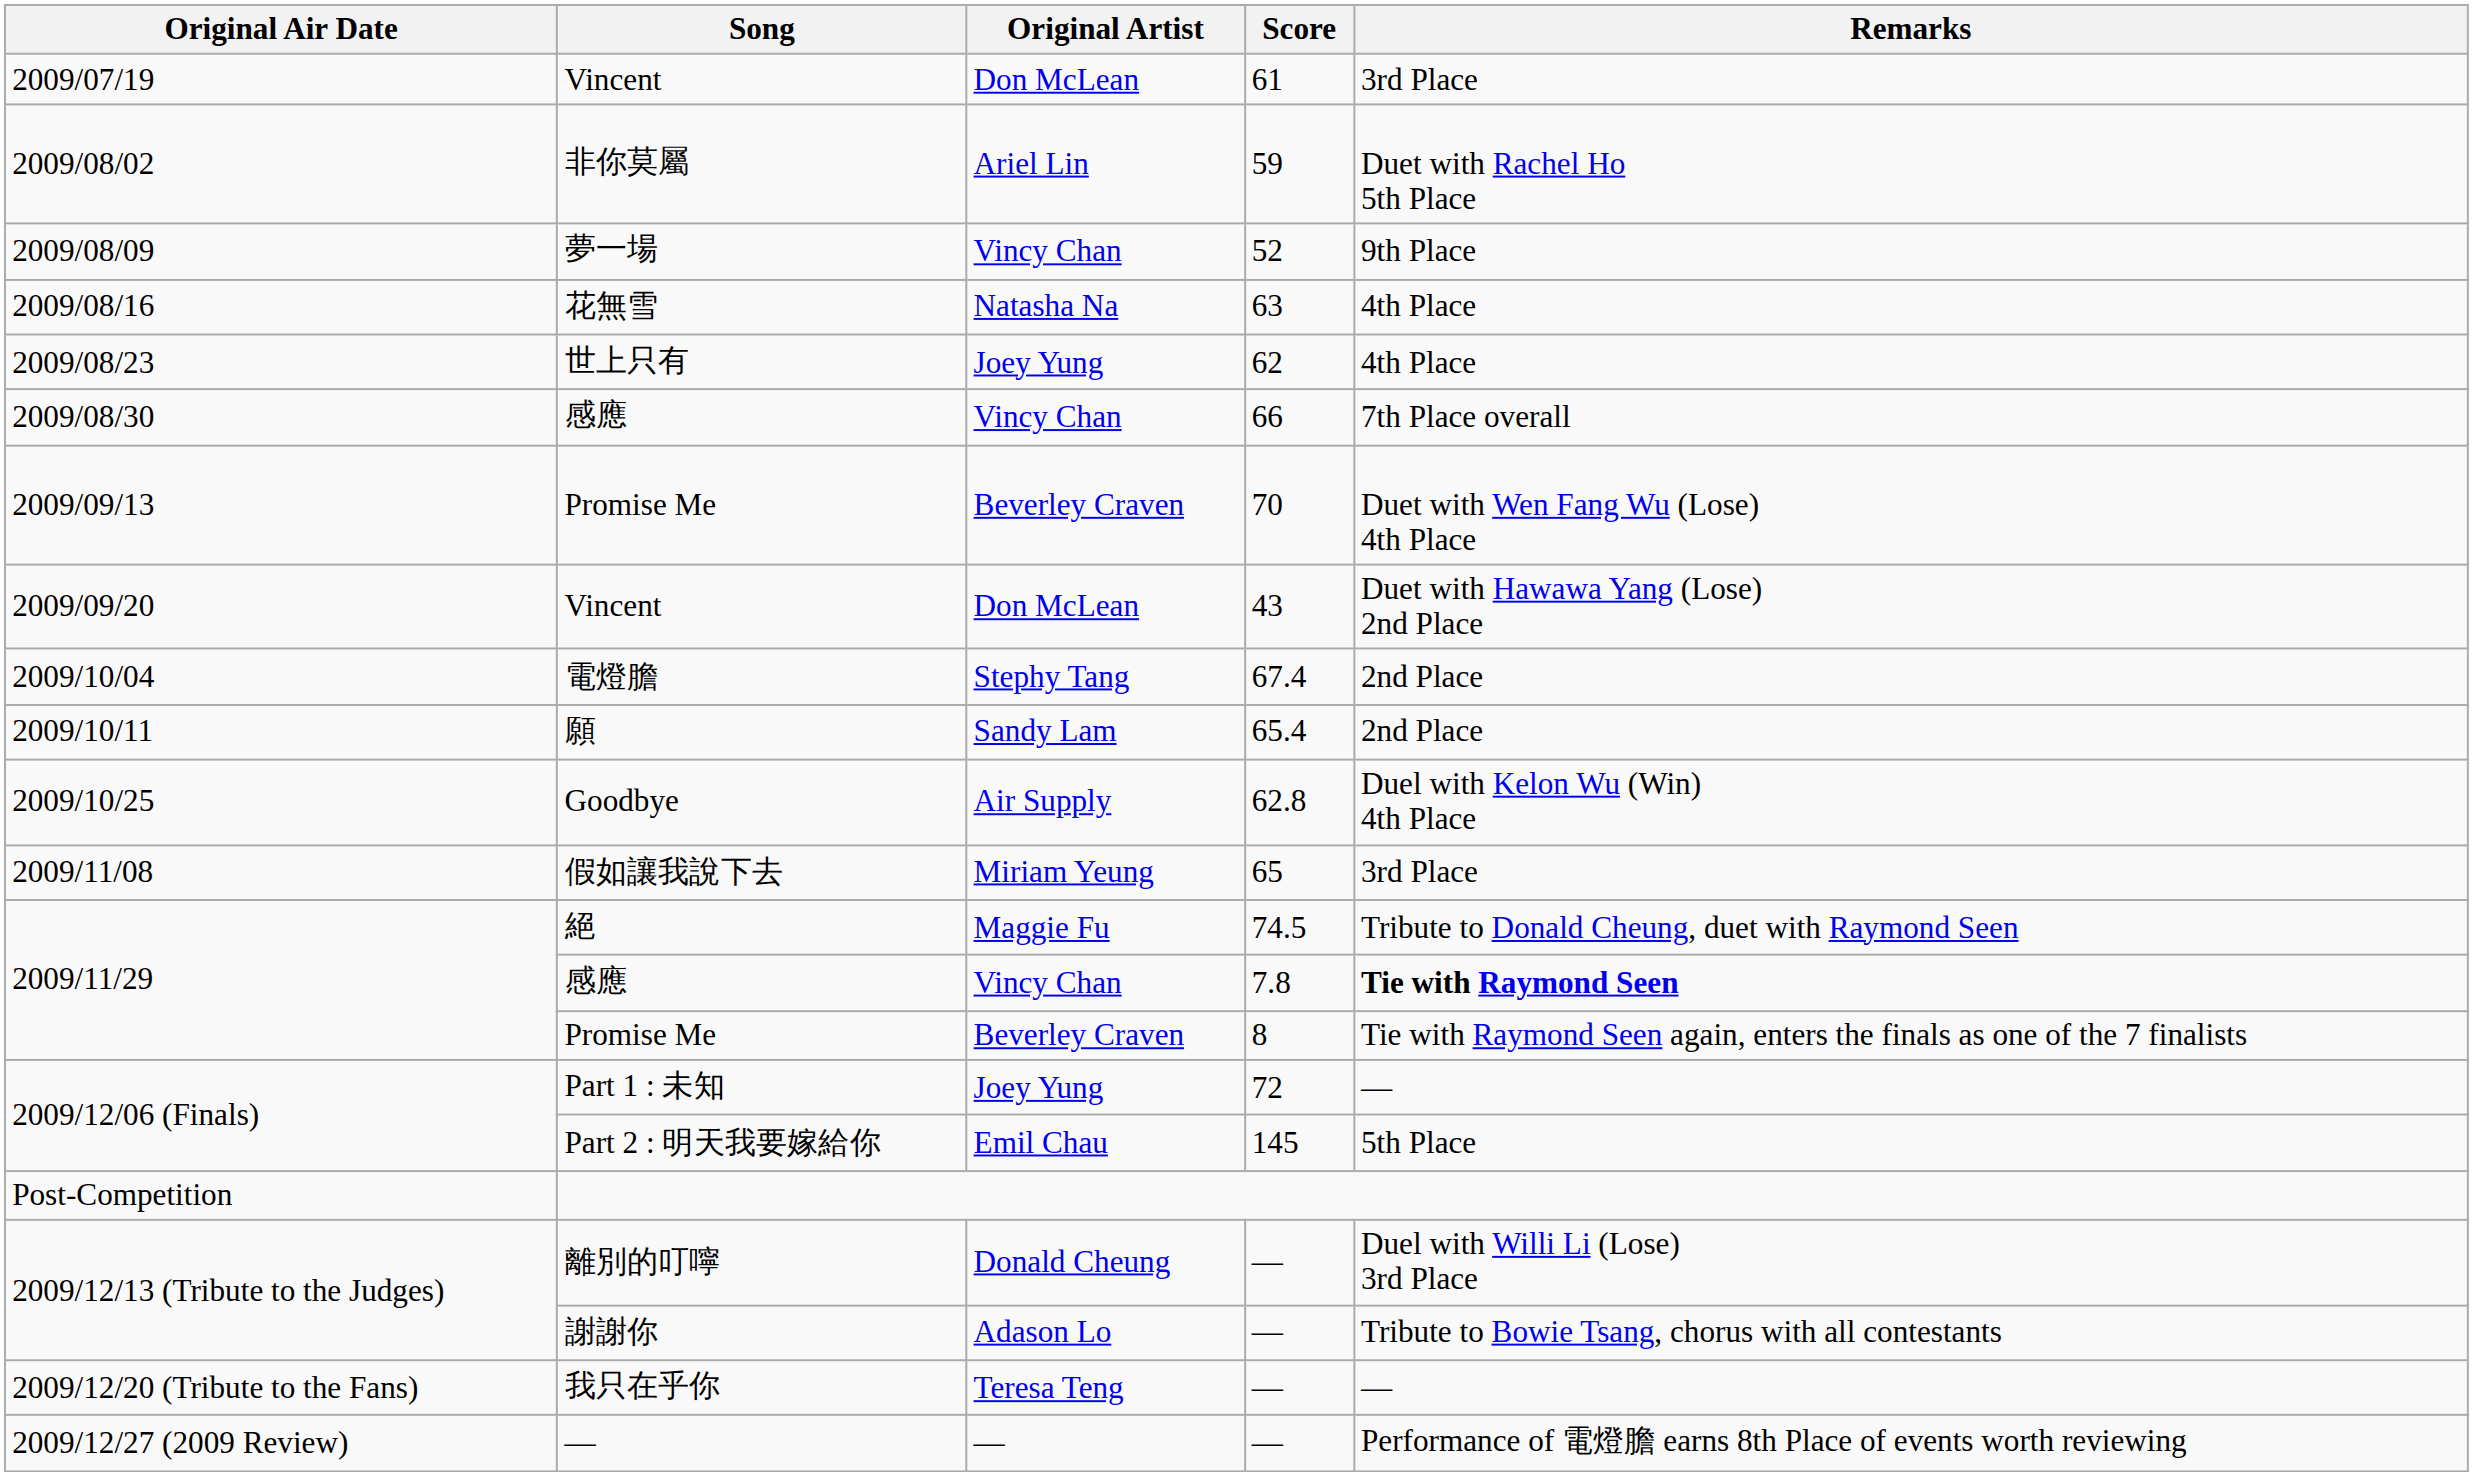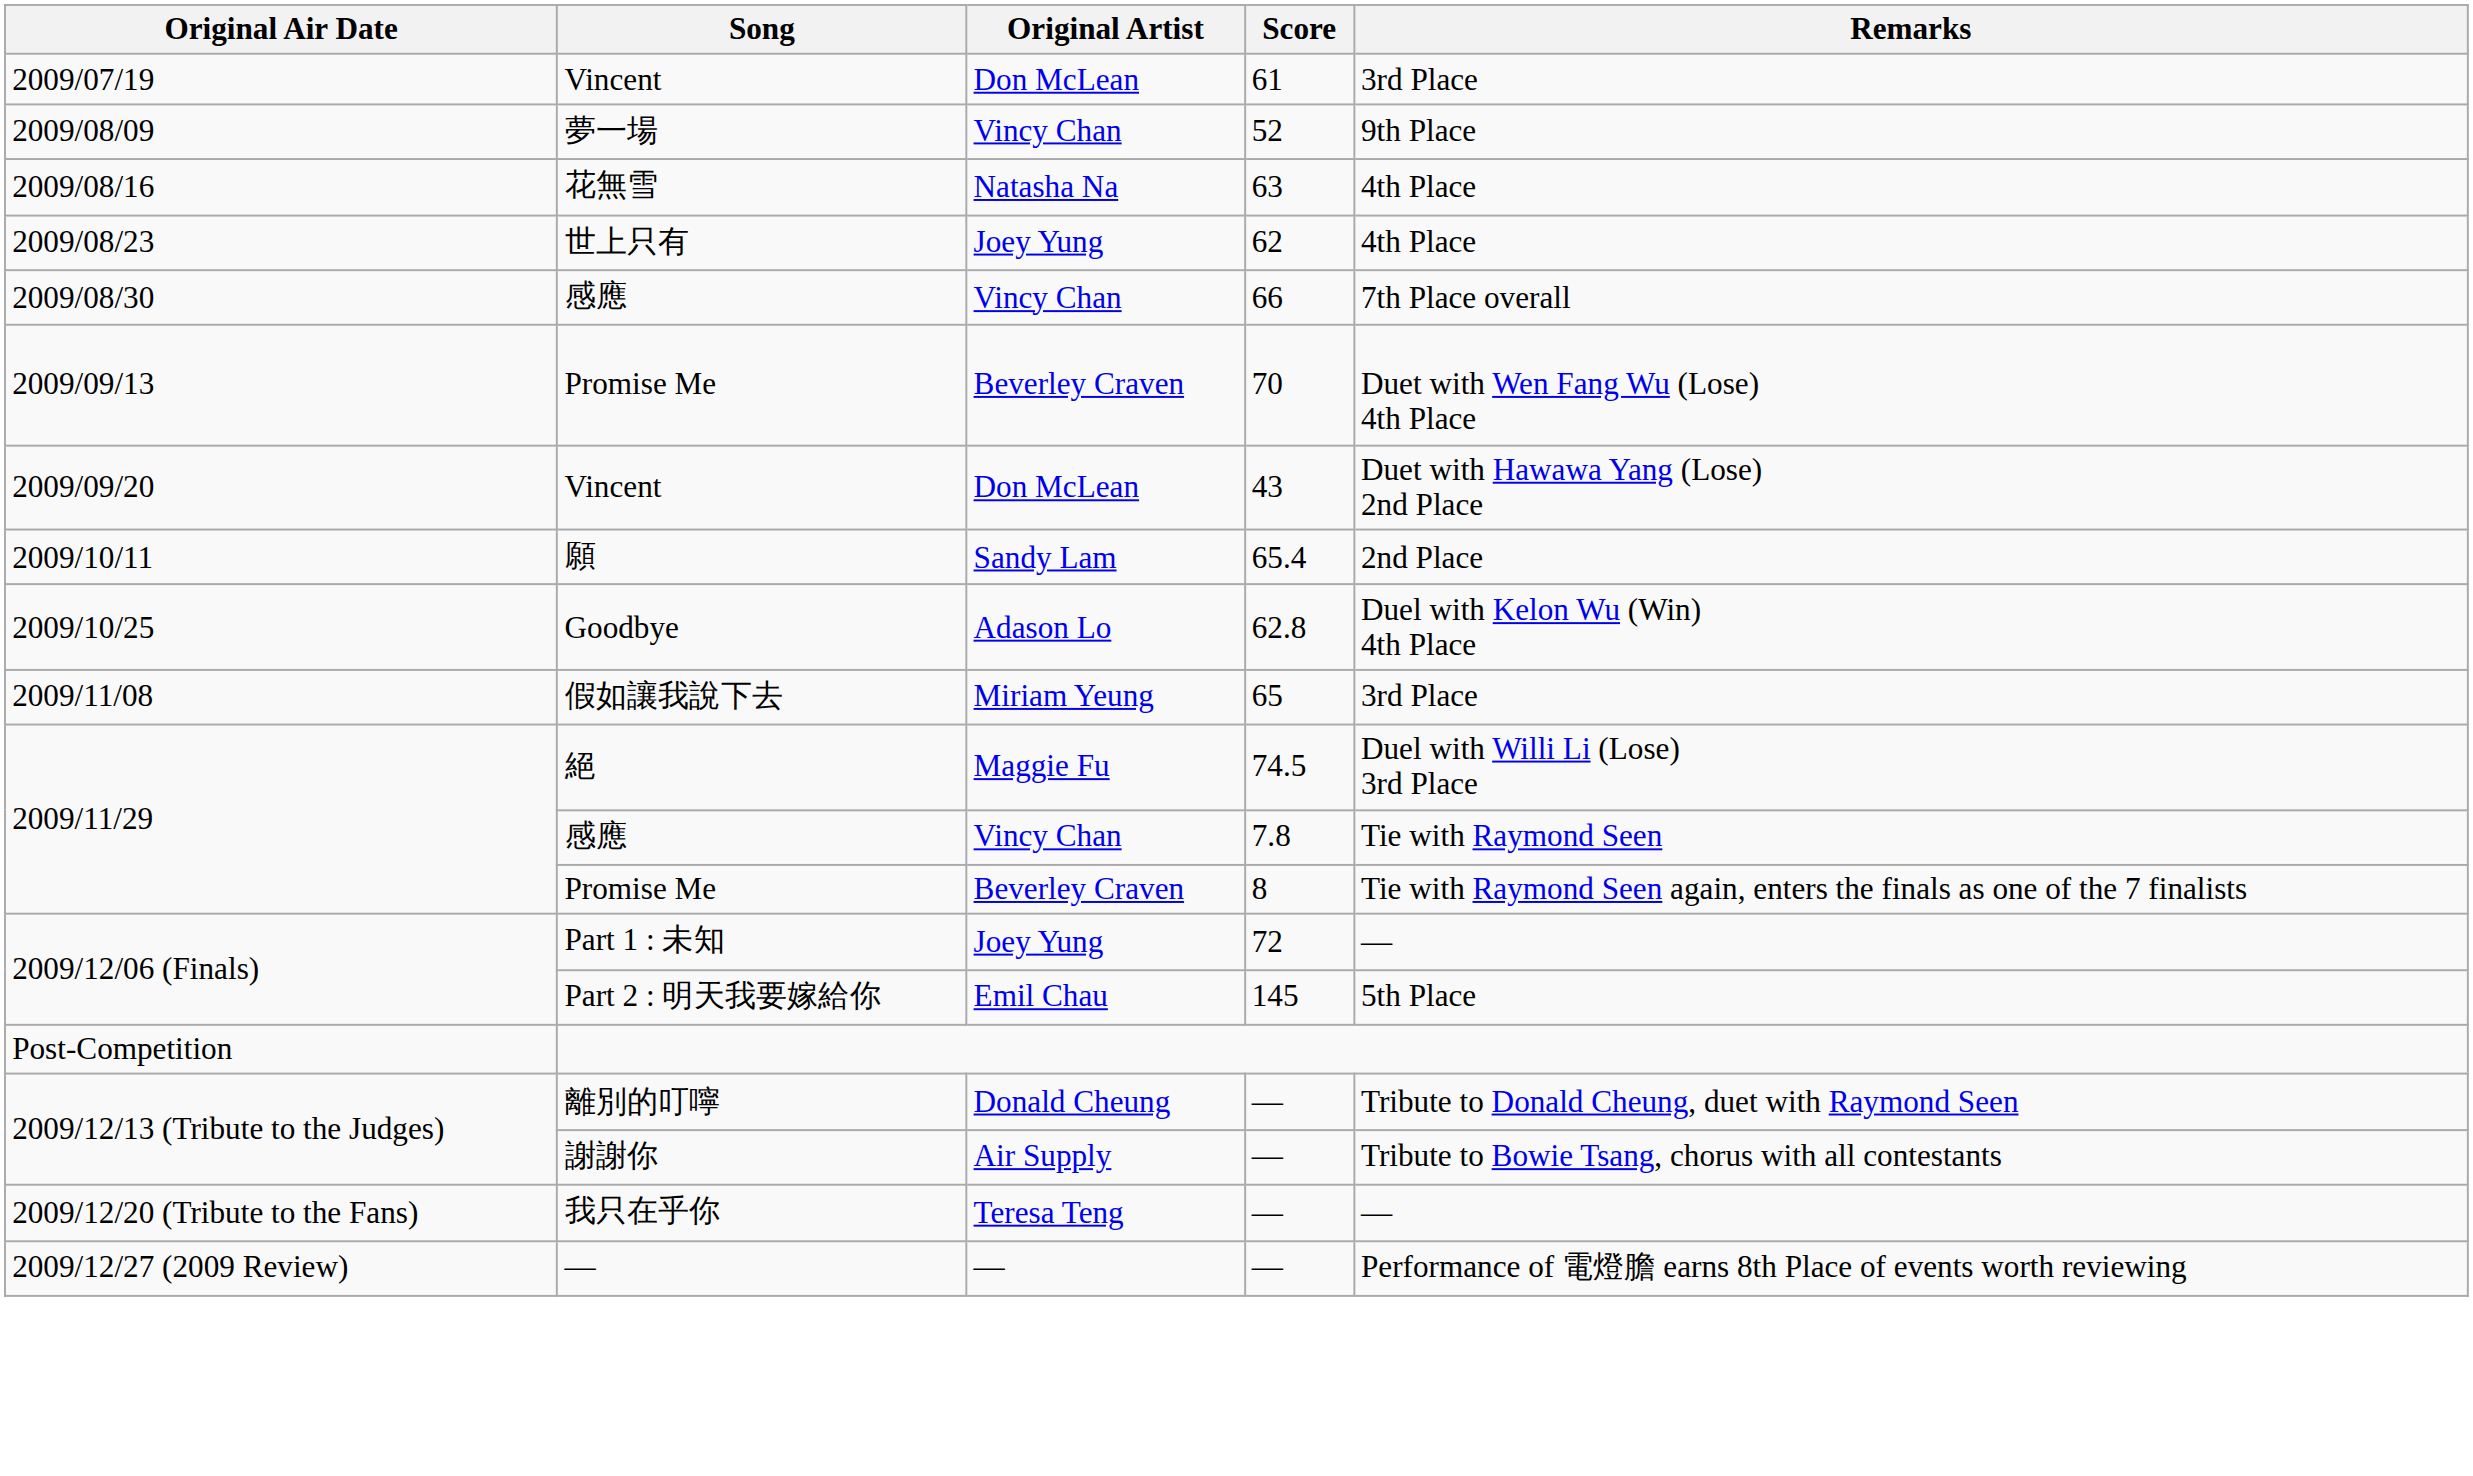- row: (627, 162)
- row: (611, 675)
(1042, 801) Air Supply -> (1042, 626) Adason Lo
(1690, 926) Tribute to Donald Cheung, duet with Raymond Seen -> (1520, 766) Duel with Willi Li (Lose) 3rd Place
(1520, 982) bold -> (1512, 836) normal
(1520, 1261) Duel with Willi Li (Lose) 3rd Place -> (1690, 1101) Tribute to Donald Cheung, duet with Raymond Seen
(1042, 1331) Adason Lo -> (1042, 1156) Air Supply
